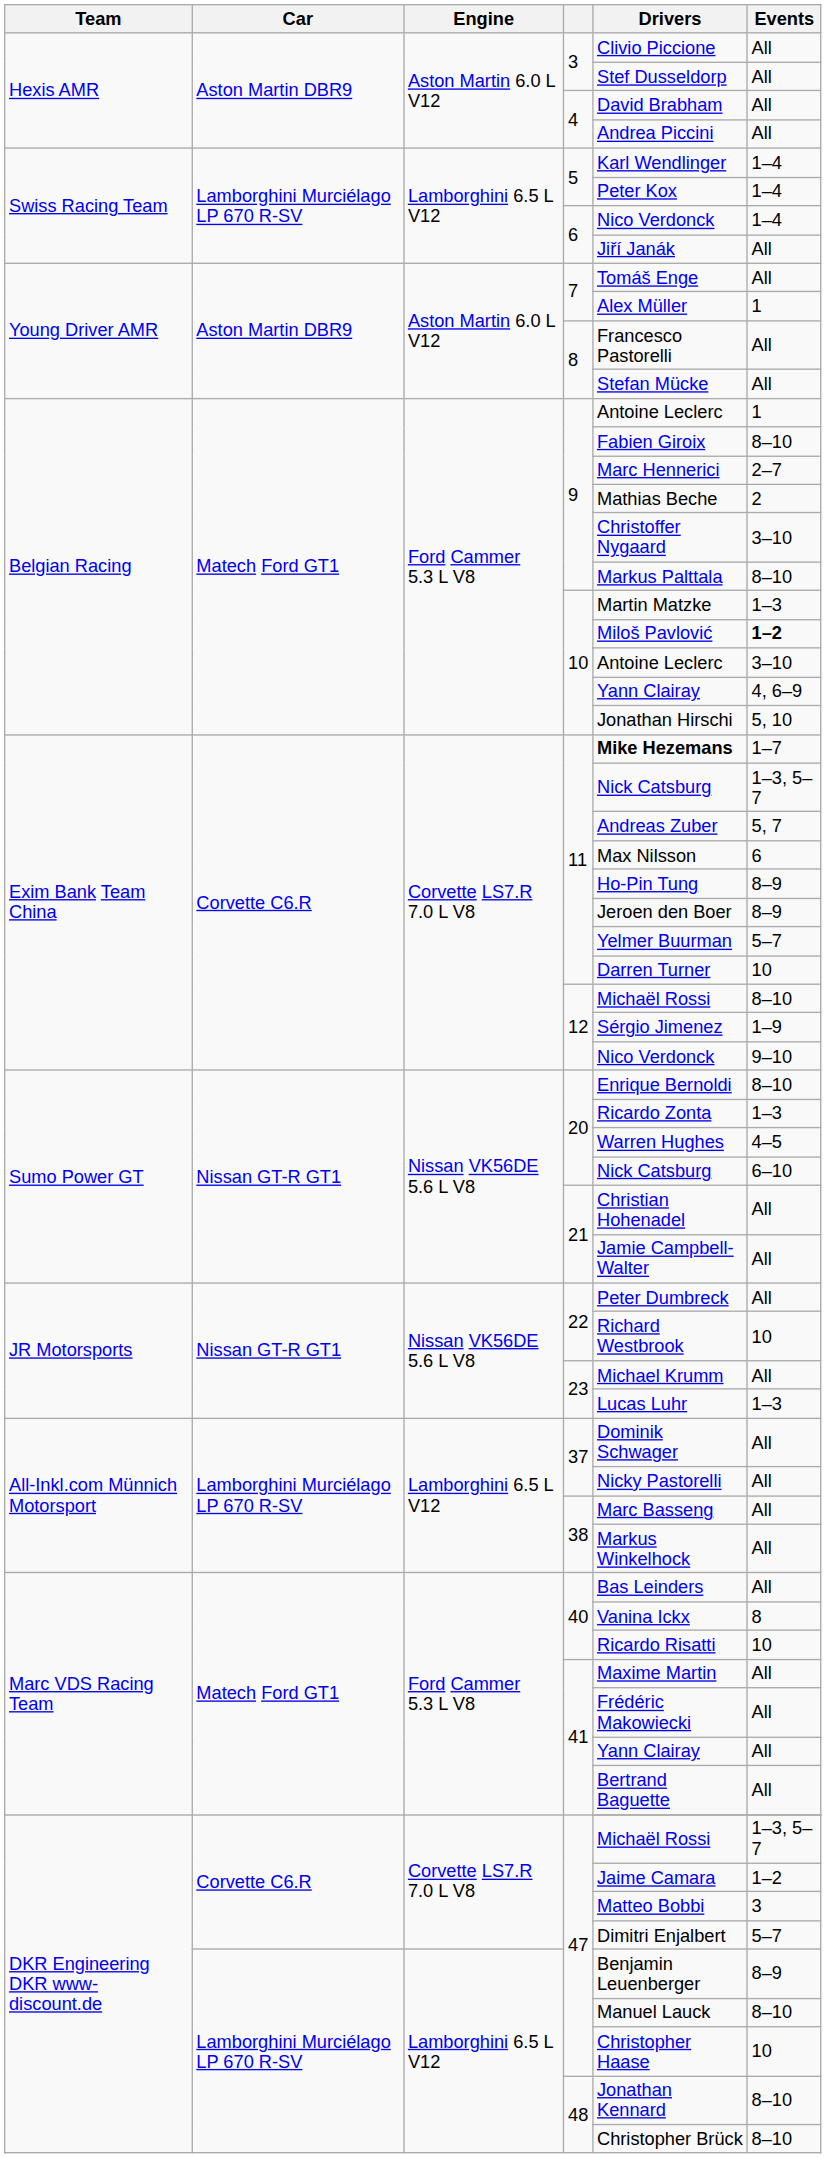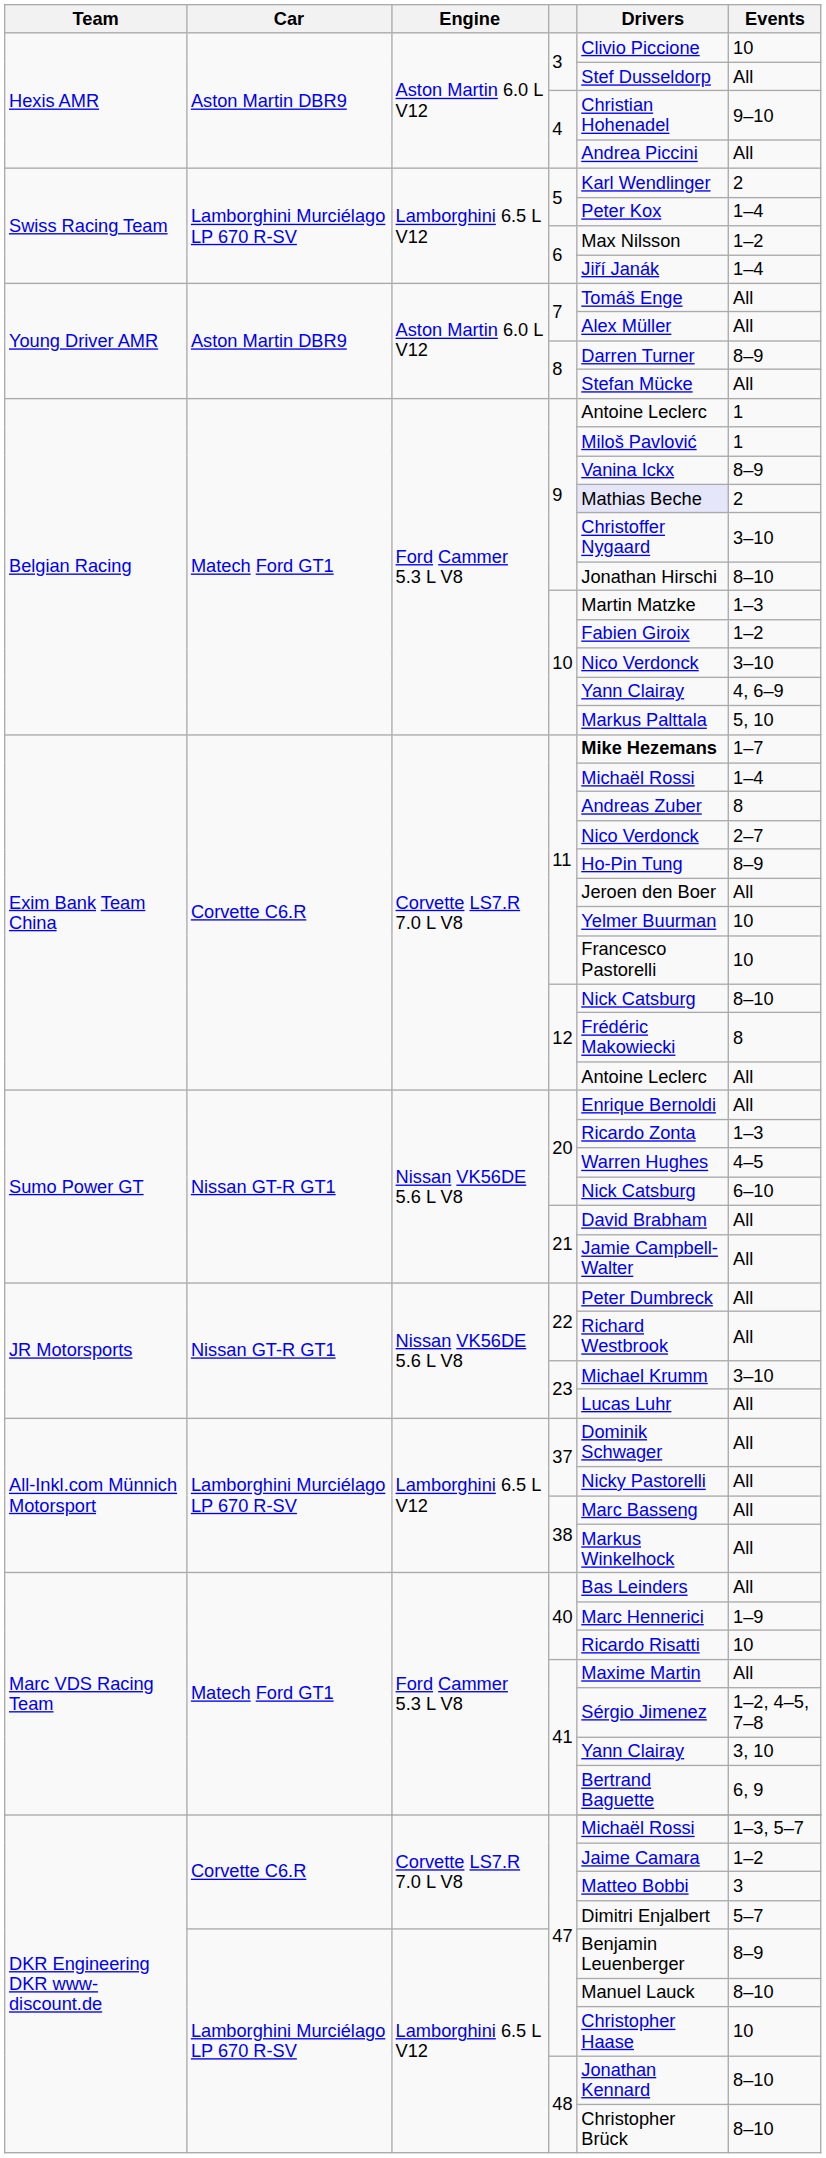(762, 47) All -> (743, 47) 10
(660, 105) David Brabham -> (625, 115) Christian Hohenadel
(762, 105) All -> (753, 115) 9–10
(767, 162) 1–4 -> (738, 182) 2
(656, 220) Nico Verdonck -> (631, 240) Max Nilsson
(767, 220) 1–4 -> (748, 240) 1–2
(762, 248) All -> (748, 269) 1–4
(757, 306) 1 -> (743, 326) All
(640, 345) Francesco Pastorelli -> (638, 355) Darren Turner
(762, 345) All -> (748, 355) 8–9
(651, 441) Fabien Giroix -> (639, 441) Miloš Pavlović
(772, 441) 8–10 -> (738, 441) 1
(658, 470) Marc Hennerici -> (628, 470) Vanina Ickx
(767, 470) 2–7 -> (748, 470) 8–9
(657, 498) no background -> (642, 498) lavender background
(660, 576) Markus Palttala -> (649, 576) Jonathan Hirschi
(655, 633) Miloš Pavlović -> (635, 633) Fabien Giroix
(767, 633) bold -> (748, 633) normal
(660, 662) Antoine Leclerc -> (640, 662) Nico Verdonck
(665, 720) Jonathan Hirschi -> (644, 720) Markus Palttala
(654, 787) Nick Catsburg -> (638, 777) Michaël Rossi
(782, 787) 1–3, 5–7 -> (748, 777) 1–4
(767, 826) 5, 7 -> (738, 806) 8
(647, 855) Max Nilsson -> (640, 834) Nico Verdonck
(757, 855) 6 -> (748, 834) 2–7
(767, 912) 8–9 -> (743, 892) All
(767, 941) 5–7 -> (743, 921) 10
(654, 969) Darren Turner -> (624, 959) Francesco Pastorelli
(654, 998) Michaël Rossi -> (638, 998) Nick Catsburg
(660, 1027) Sérgio Jimenez -> (628, 1037) Frédéric Makowiecki
(767, 1027) 1–9 -> (738, 1037) 8
(656, 1056) Nico Verdonck -> (644, 1076) Antoine Leclerc
(772, 1056) 9–10 -> (743, 1076) All
(772, 1084) 8–10 -> (743, 1104) All
(641, 1209) Christian Hohenadel -> (644, 1219) David Brabham
(762, 1336) 10 -> (743, 1336) All
(762, 1374) All -> (753, 1374) 3–10
(767, 1403) 1–3 -> (743, 1403) All
(643, 1616) Vanina Ickx -> (643, 1616) Marc Hennerici
(757, 1616) 8 -> (748, 1616) 1–9
(644, 1712) Frédéric Makowiecki -> (644, 1712) Sérgio Jimenez
(762, 1712) All -> (771, 1712) 1–2, 4–5, 7–8
(762, 1751) All -> (753, 1751) 3, 10
(762, 1790) All -> (748, 1790) 6, 9
